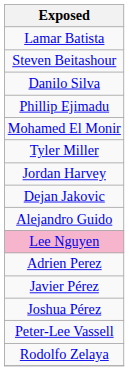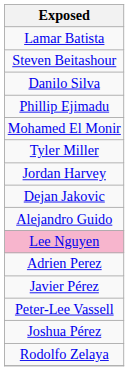(64, 309) Joshua Pérez -> (64, 309) Peter-Lee Vassell
(64, 331) Peter-Lee Vassell -> (64, 331) Joshua Pérez
